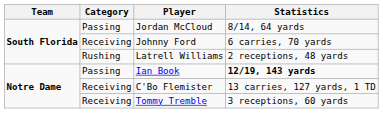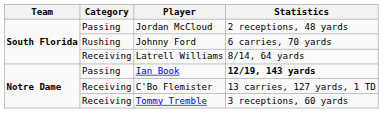(266, 27) 8/14, 64 yards -> (288, 27) 2 receptions, 48 yards
(107, 42) Receiving -> (101, 42) Rushing
(101, 56) Rushing -> (107, 56) Receiving
(288, 56) 2 receptions, 48 yards -> (266, 56) 8/14, 64 yards
